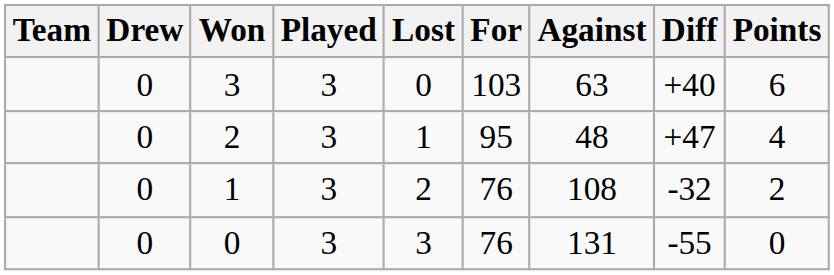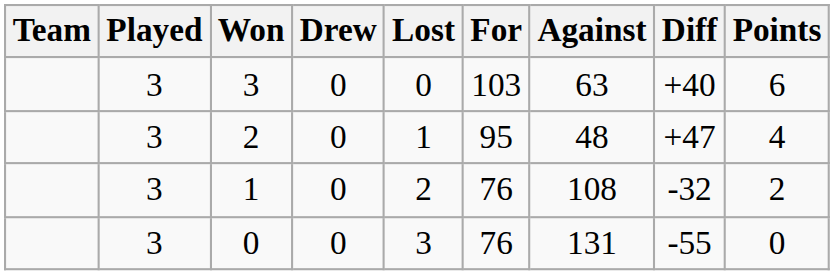columns swapped: (329, 30) <-> (145, 30)
